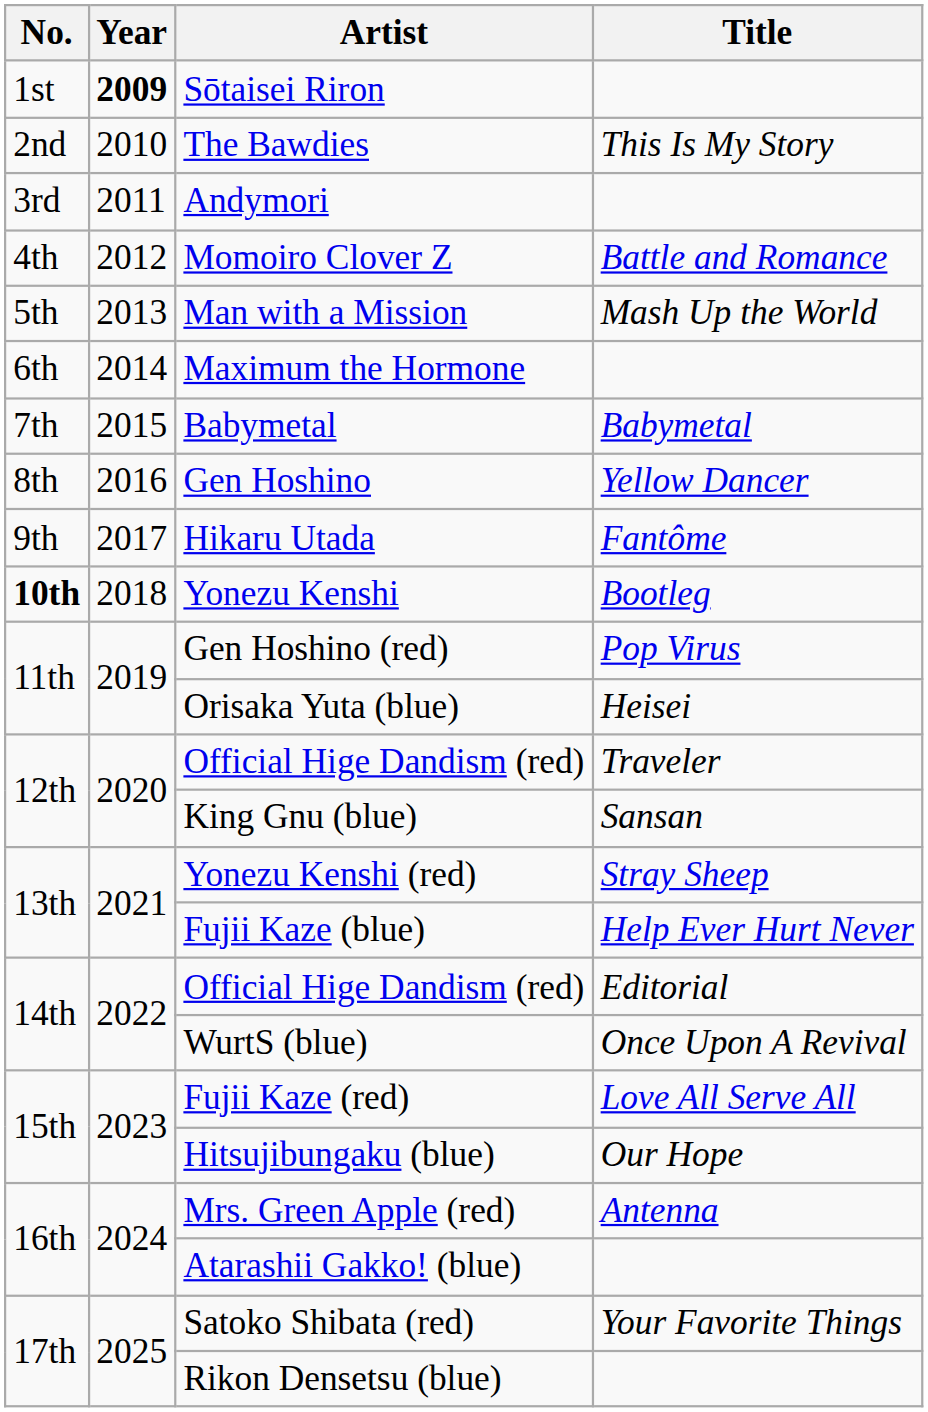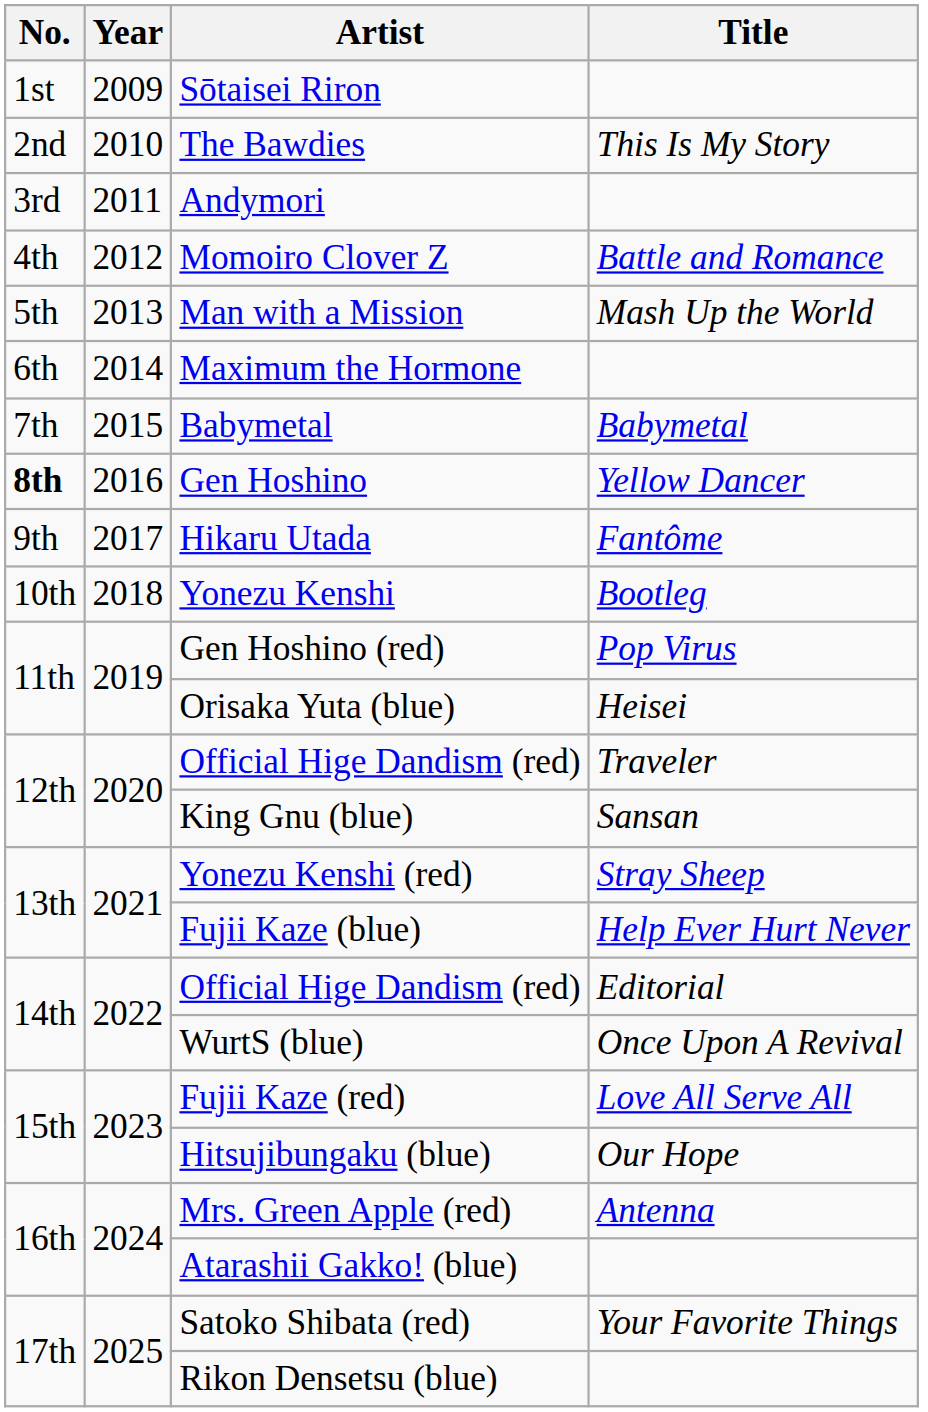(132, 88) bold -> (128, 88) normal
(36, 481) normal -> (38, 481) bold
(47, 593) bold -> (45, 593) normal
